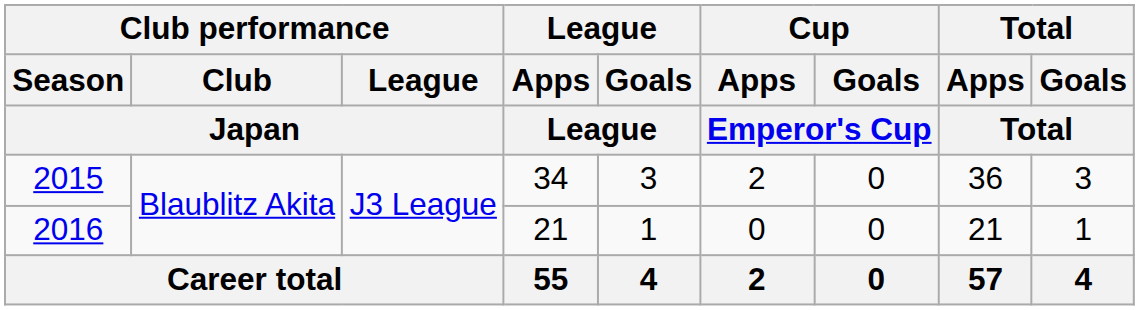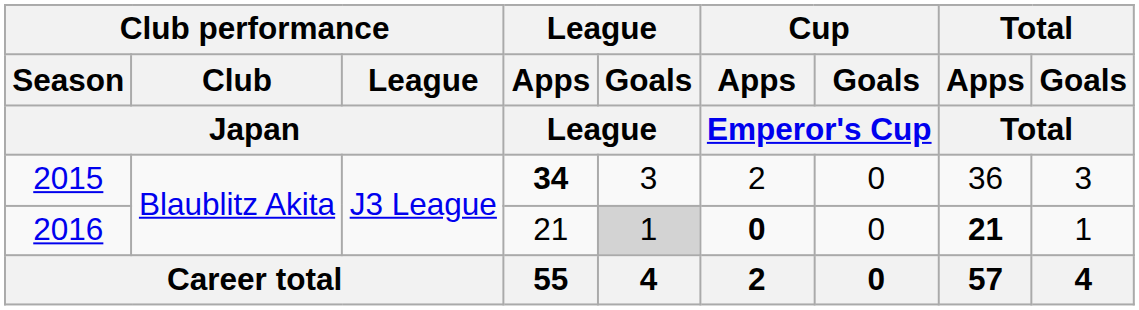(551, 179) normal -> (551, 179) bold
(649, 229) no background -> (649, 229) lightgrey background
(757, 229) normal -> (757, 229) bold
(985, 229) normal -> (985, 229) bold
